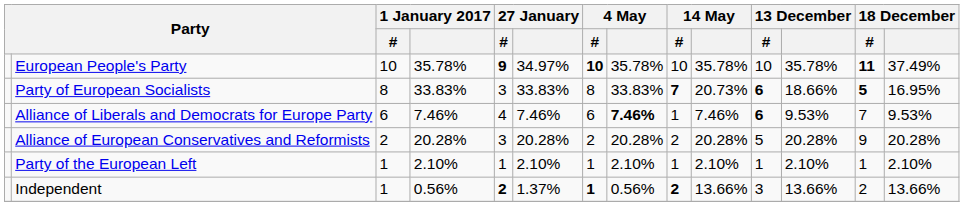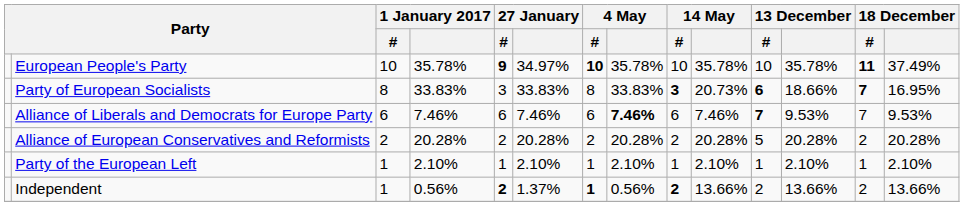(675, 90) 7 -> (675, 90) 3
(863, 90) 5 -> (863, 90) 7
(502, 115) 4 -> (502, 115) 6
(675, 115) 1 -> (675, 115) 6
(759, 115) 6 -> (759, 115) 7
(502, 139) 3 -> (502, 139) 2
(863, 139) 9 -> (863, 139) 2
(759, 189) 3 -> (759, 189) 2
